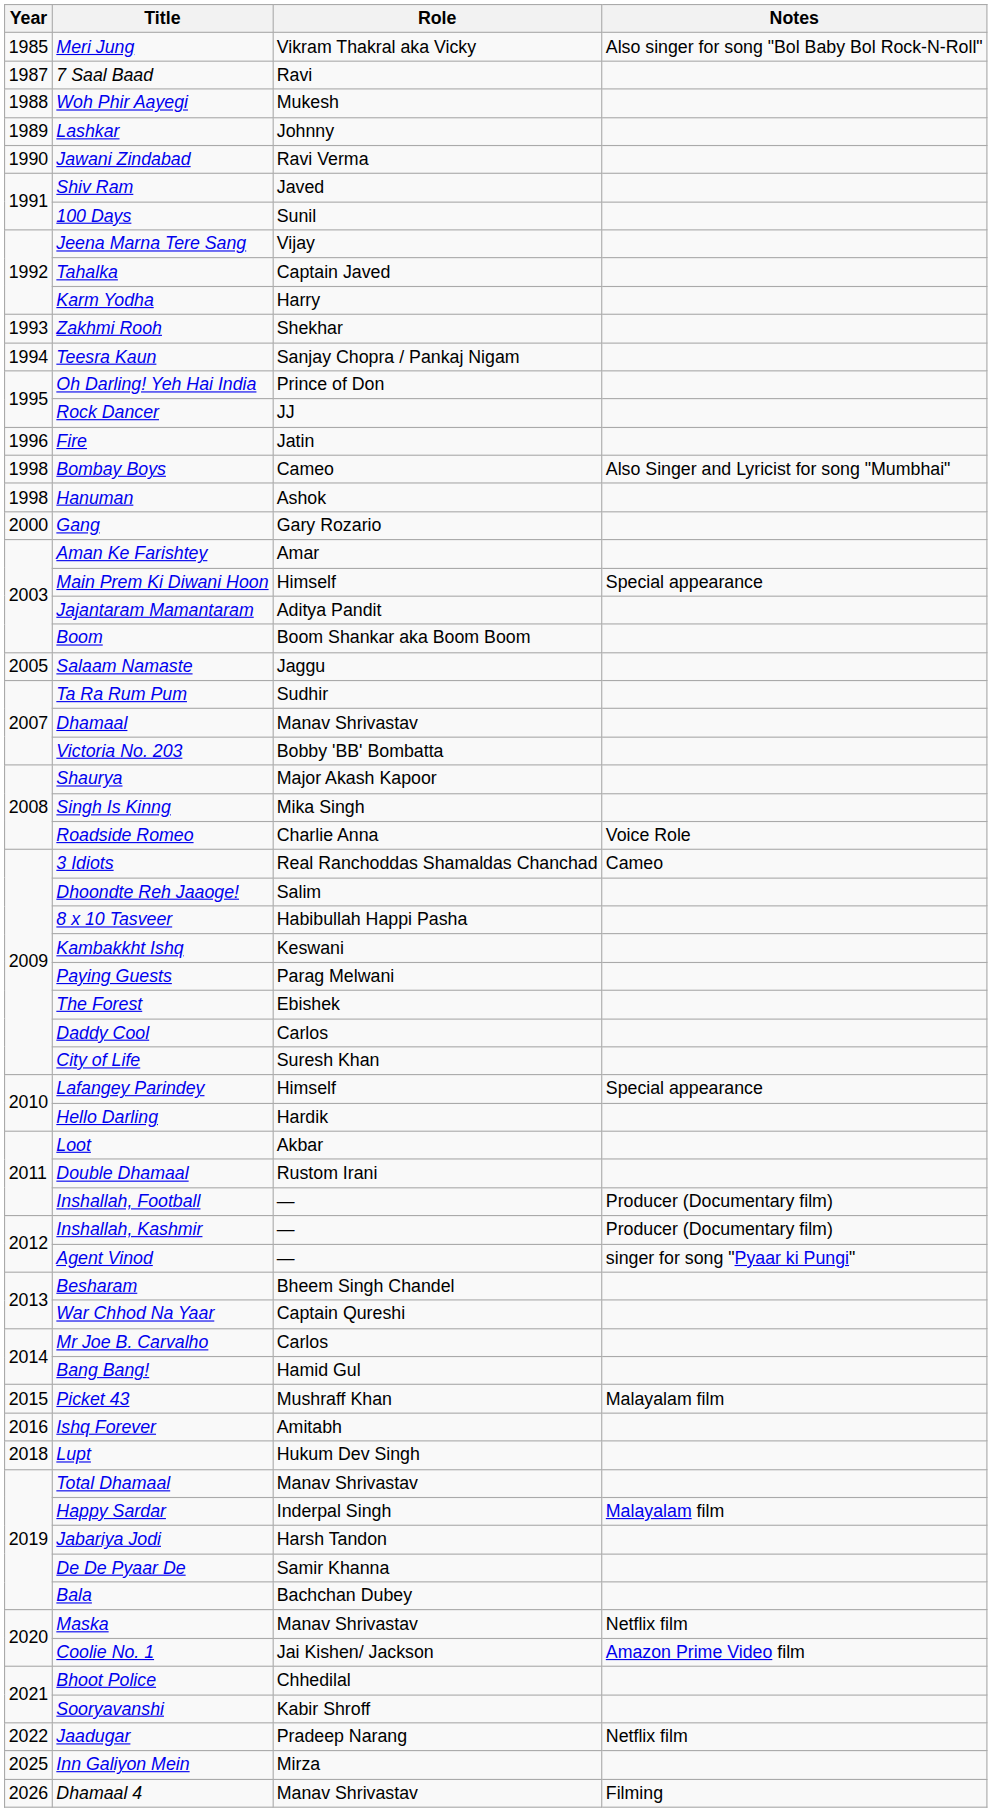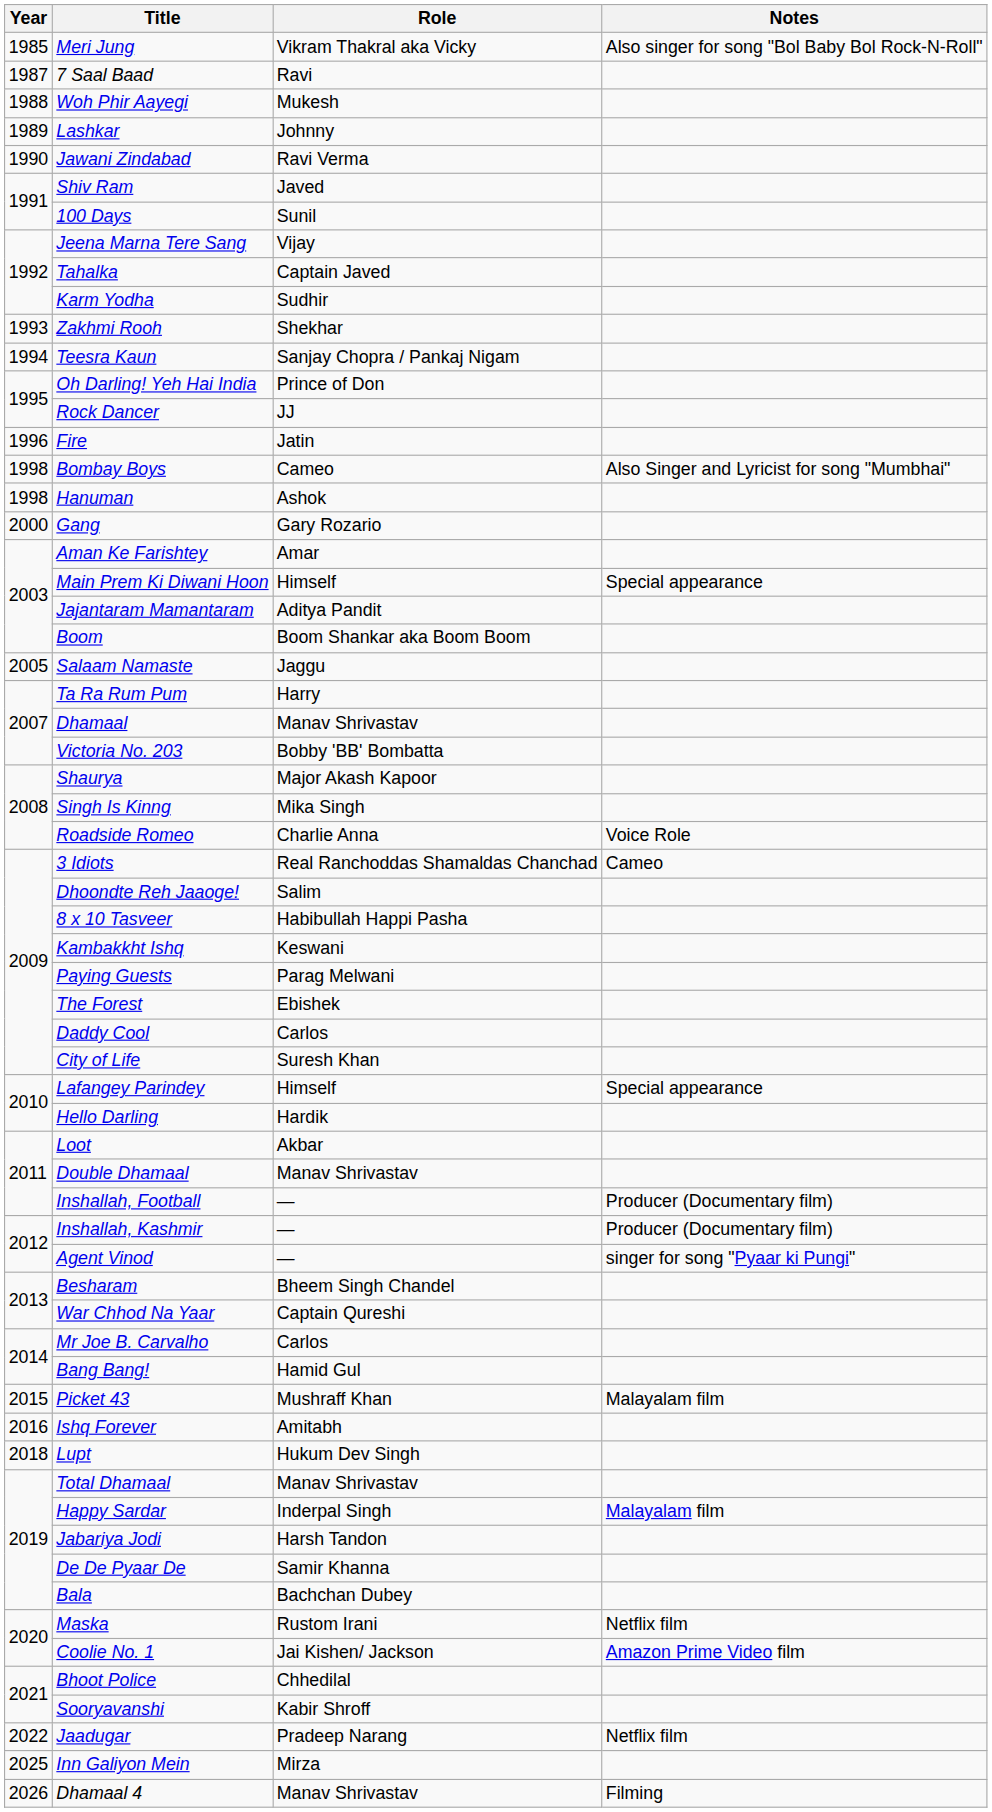(298, 300) Harry -> (302, 300) Sudhir
(302, 694) Sudhir -> (298, 694) Harry
(327, 1173) Rustom Irani -> (347, 1173) Manav Shrivastav
(347, 1624) Manav Shrivastav -> (327, 1624) Rustom Irani
